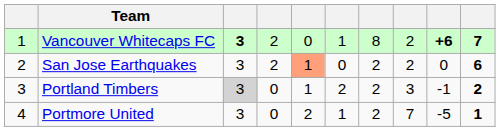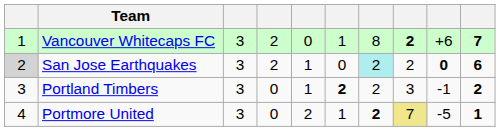(240, 41) bold -> (240, 41) normal
(410, 41) normal -> (410, 41) bold
(444, 41) bold -> (444, 41) normal
(21, 65) no background -> (21, 65) lightgrey background
(308, 65) lightsalmon background -> (308, 65) no background
(376, 65) no background -> (376, 65) paleturquoise background
(444, 65) normal -> (444, 65) bold
(240, 89) lightgrey background -> (240, 89) no background
(342, 89) normal -> (342, 89) bold
(376, 114) normal -> (376, 114) bold
(410, 114) no background -> (410, 114) khaki background
